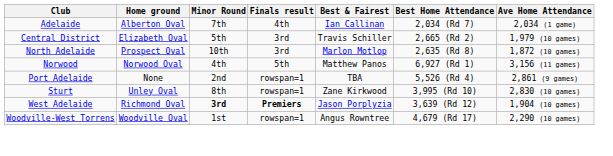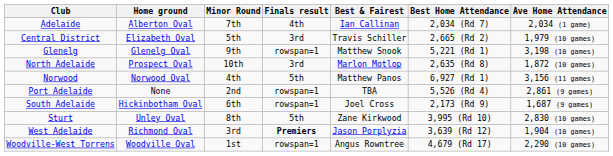+ row: (60, 51)
+ row: (60, 104)
(282, 91) rowspan=1 -> (297, 118) 5th
(219, 104) bold -> (233, 131) normal
